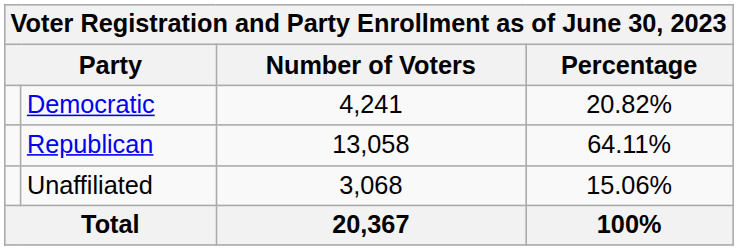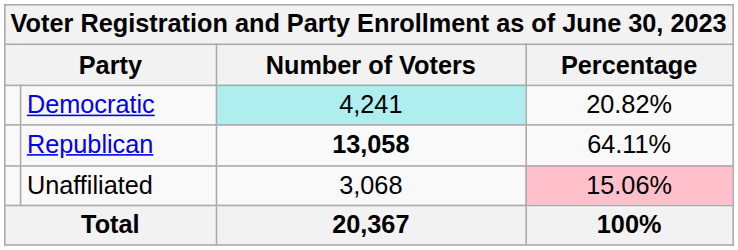(371, 104) no background -> (371, 104) paleturquoise background
(371, 144) normal -> (371, 144) bold
(629, 184) no background -> (629, 184) pink background
